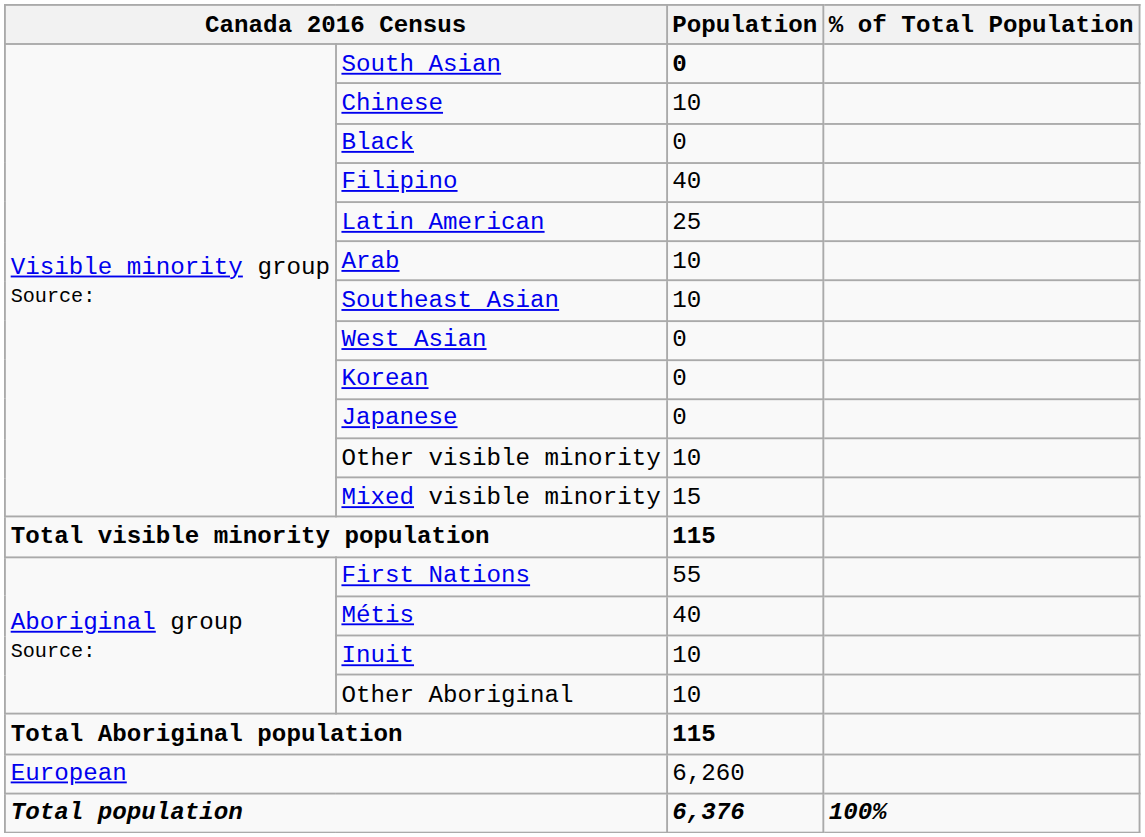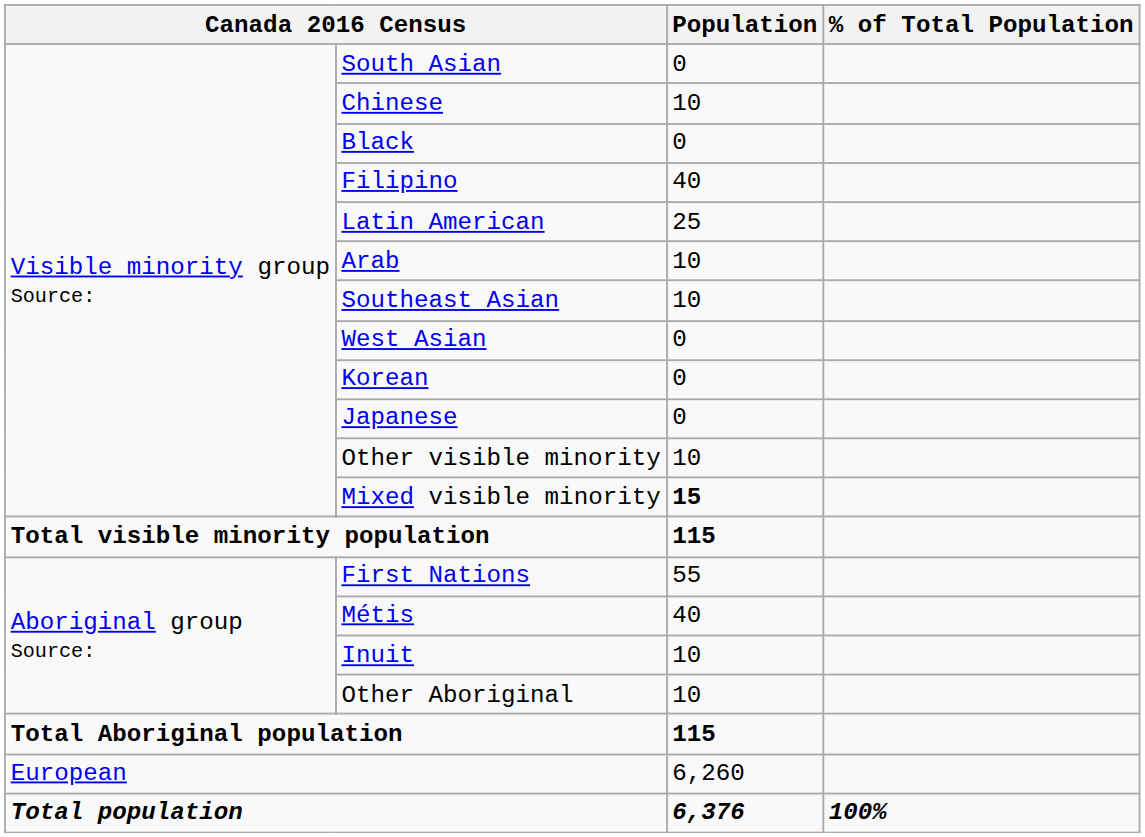(679, 64) bold -> (679, 64) normal
(687, 498) normal -> (687, 498) bold
